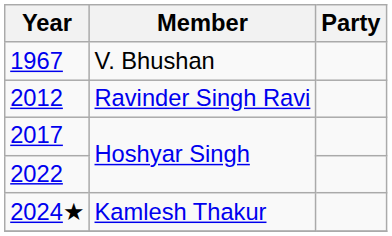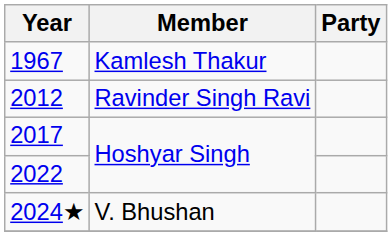(155, 60) V. Bhushan -> (181, 60) Kamlesh Thakur
(181, 211) Kamlesh Thakur -> (155, 211) V. Bhushan
